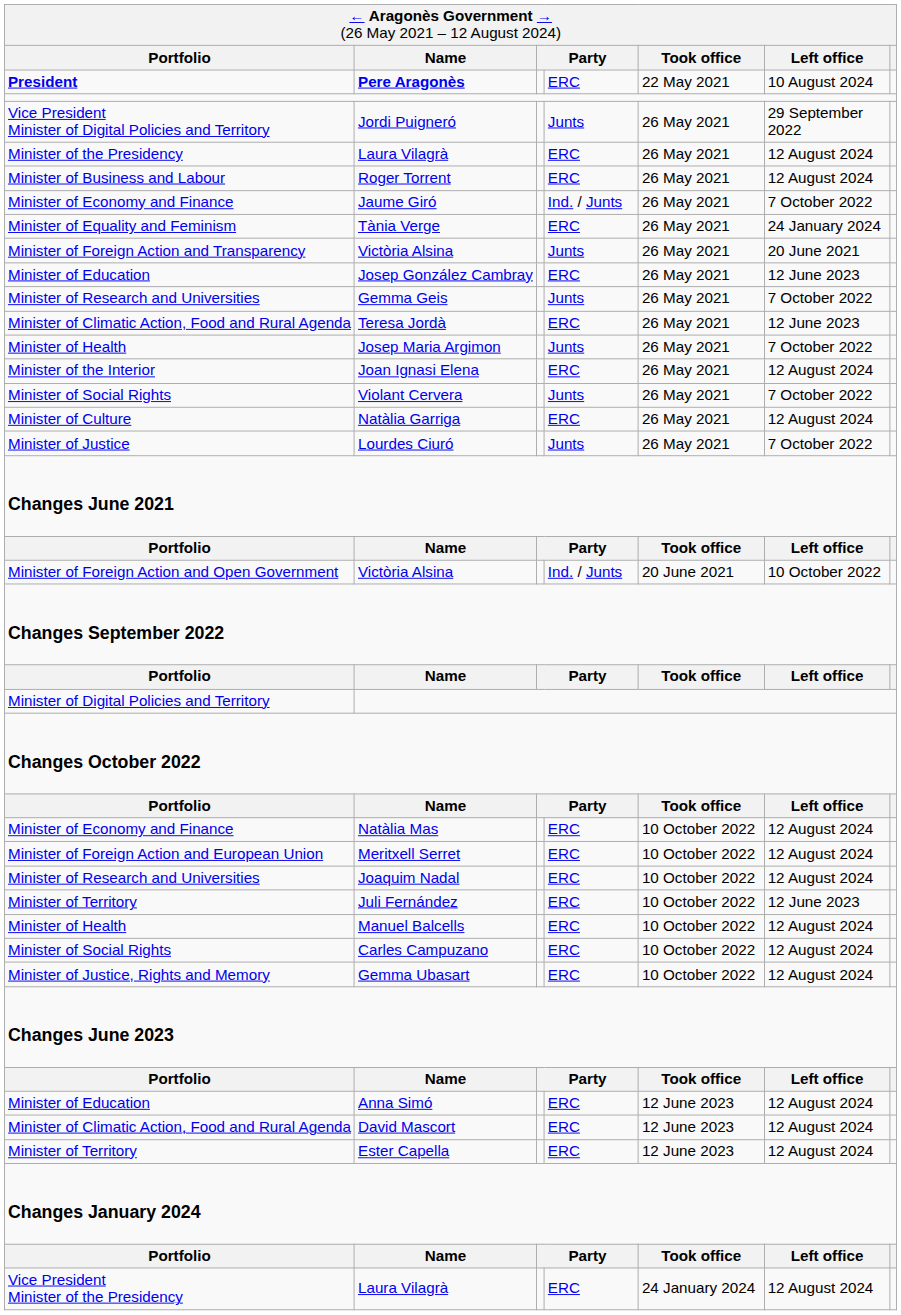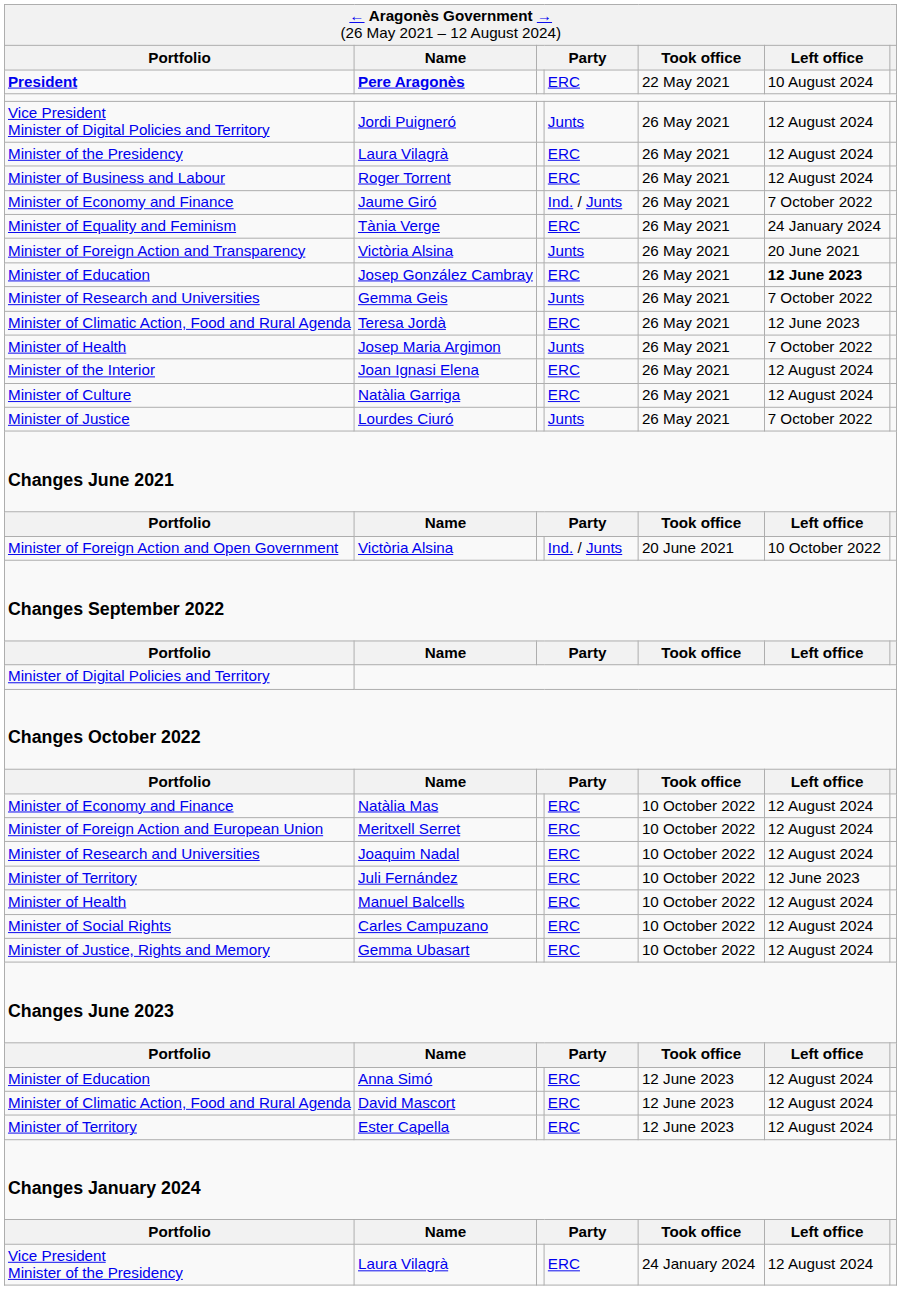(815, 121) 29 September 2022 -> (820, 121) 12 August 2024
(814, 274) normal -> (815, 274) bold
- row: (90, 395)
